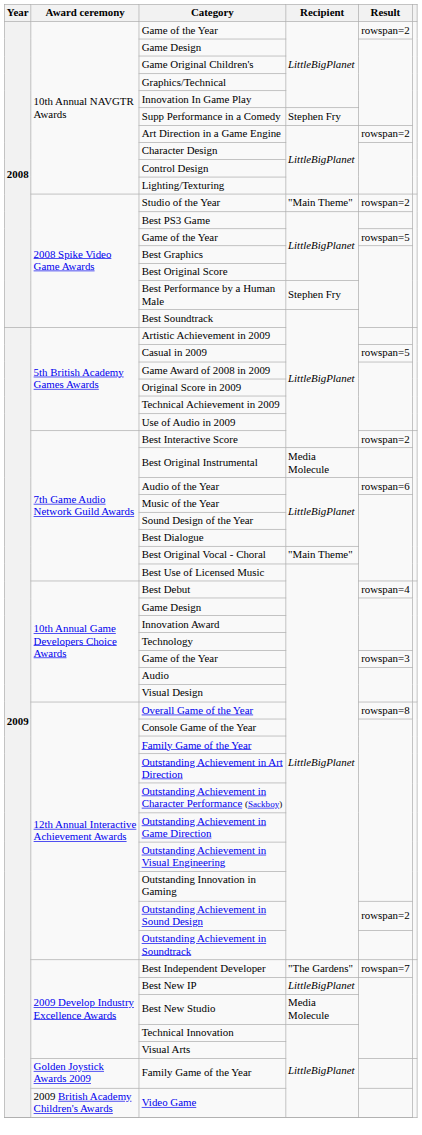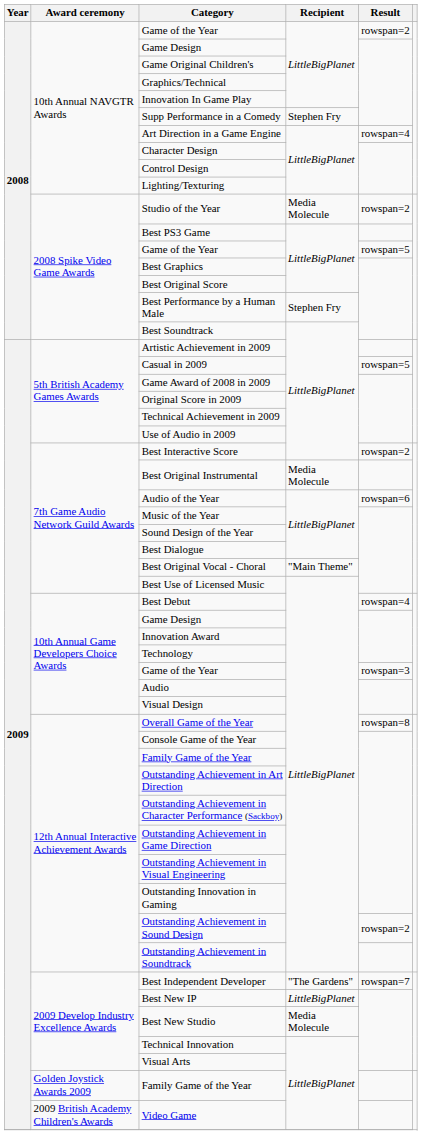(385, 133) rowspan=2 -> (385, 133) rowspan=4
(320, 202) "Main Theme" -> (309, 209) Media Molecule
